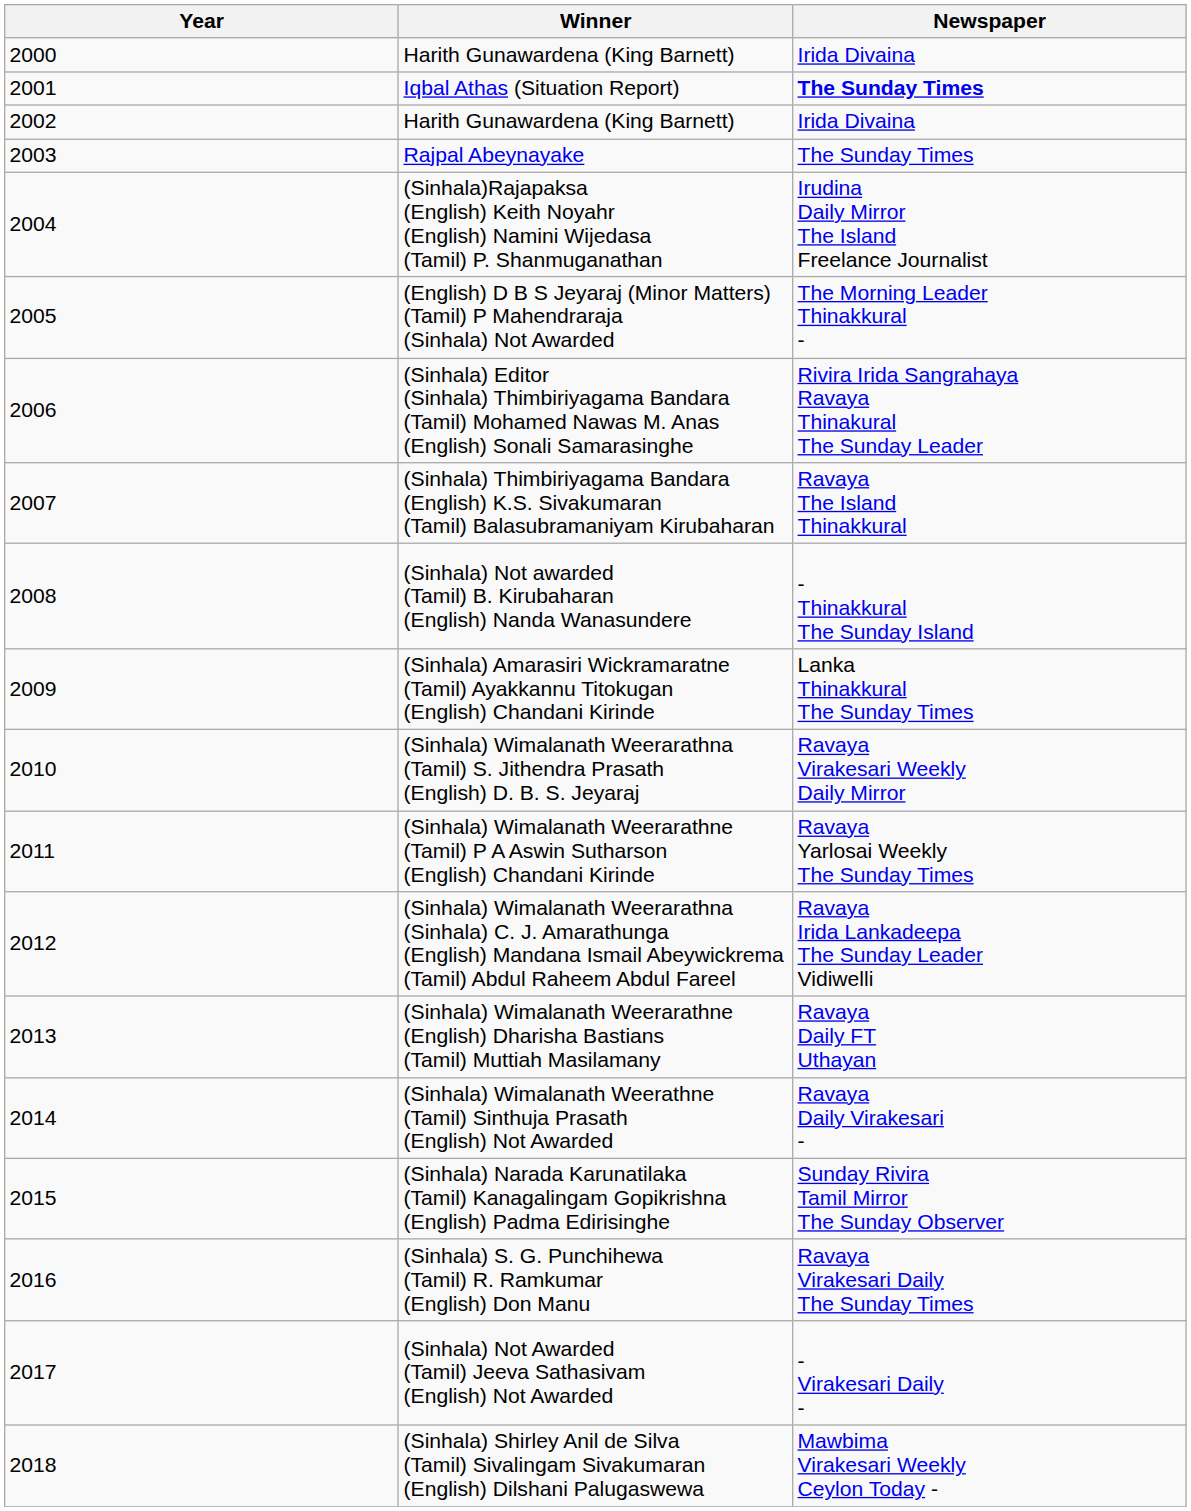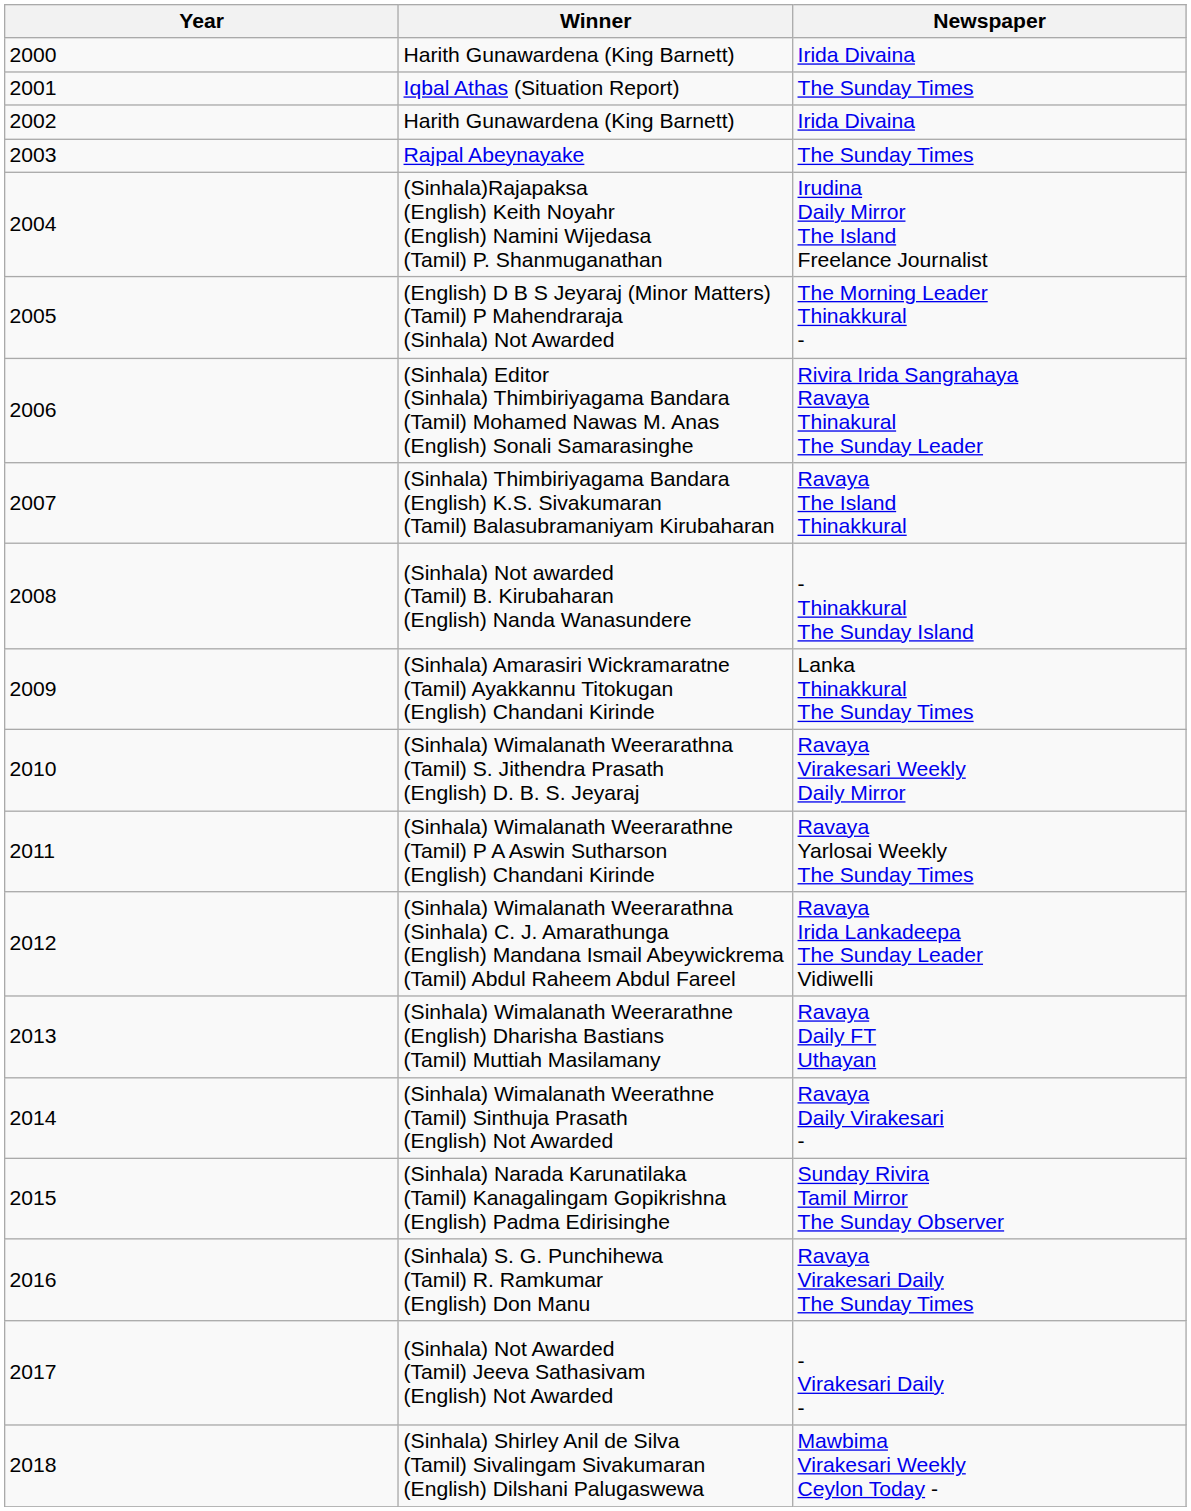(891, 88) bold -> (886, 88) normal
